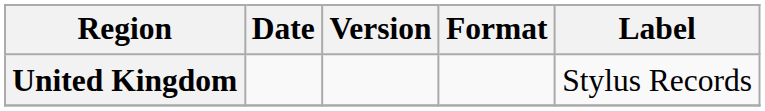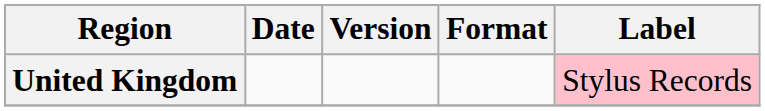(657, 79) no background -> (657, 79) pink background
